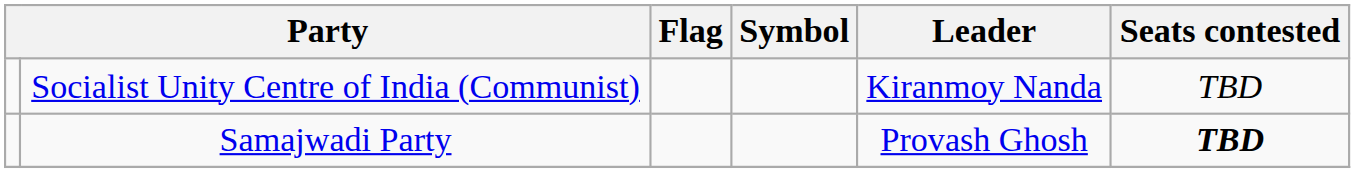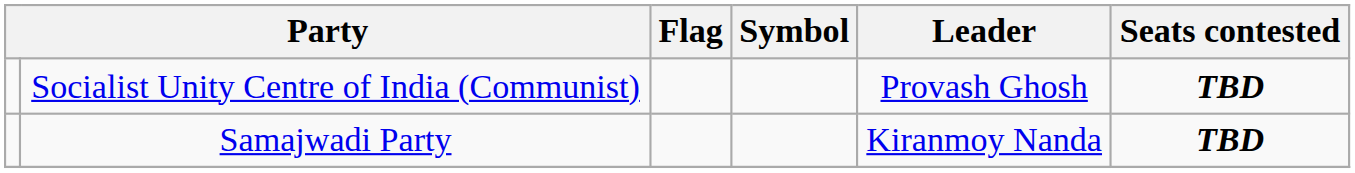(984, 85) Kiranmoy Nanda -> (984, 85) Provash Ghosh
(1230, 85) normal -> (1230, 85) bold
(984, 139) Provash Ghosh -> (984, 139) Kiranmoy Nanda
